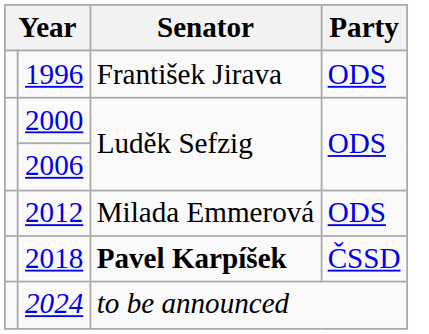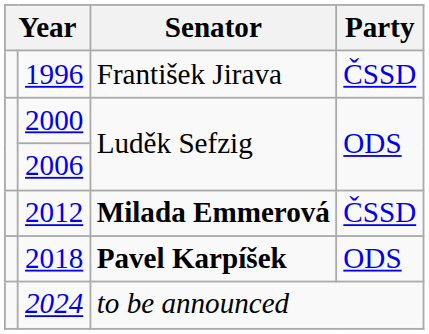(357, 73) ODS -> (380, 73) ČSSD
(205, 212) normal -> (213, 212) bold
(357, 212) ODS -> (380, 212) ČSSD
(364, 258) ČSSD -> (372, 258) ODS
